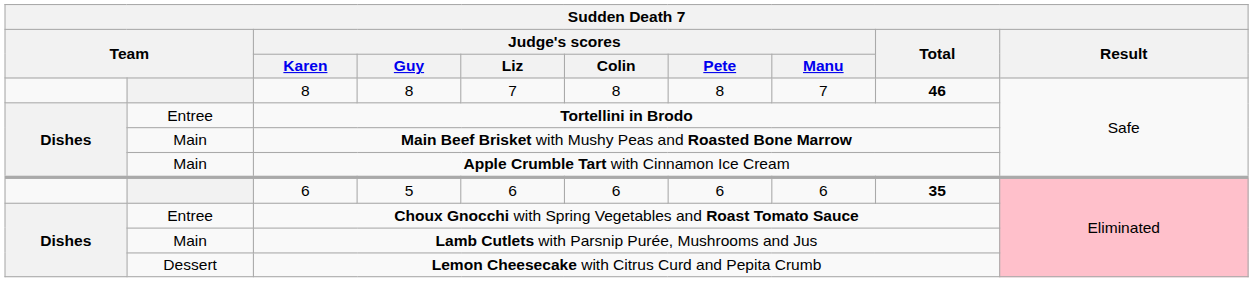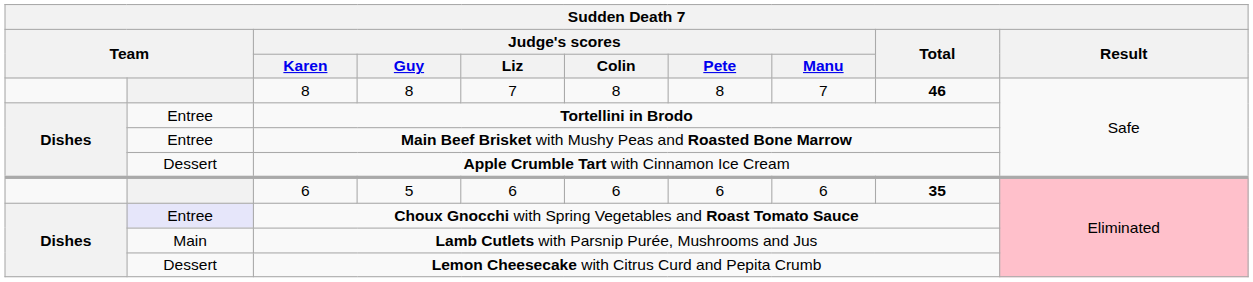(190, 140) Main -> (190, 140) Entree
(190, 165) Main -> (190, 165) Dessert
(190, 216) no background -> (190, 216) lavender background
